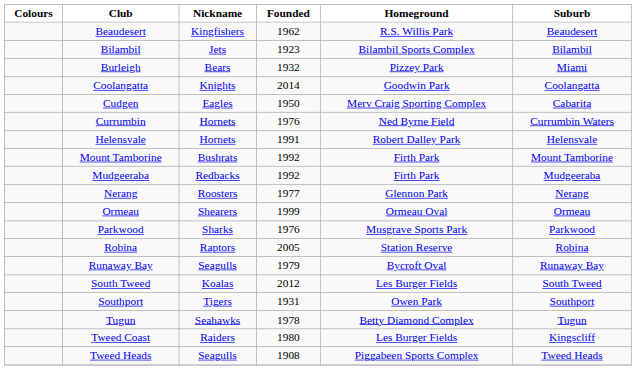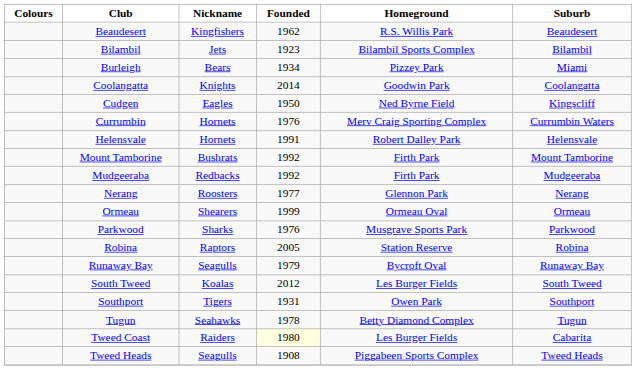(288, 67) 1932 -> (288, 67) 1934
(417, 103) Merv Craig Sporting Complex -> (417, 103) Ned Byrne Field
(572, 103) Cabarita -> (572, 103) Kingscliff
(417, 121) Ned Byrne Field -> (417, 121) Merv Craig Sporting Complex
(288, 337) no background -> (288, 337) lightyellow background
(572, 337) Kingscliff -> (572, 337) Cabarita
